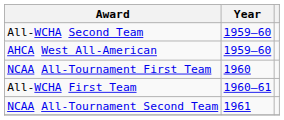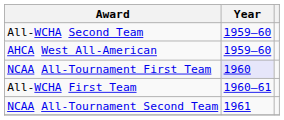(237, 69) no background -> (237, 69) lavender background
